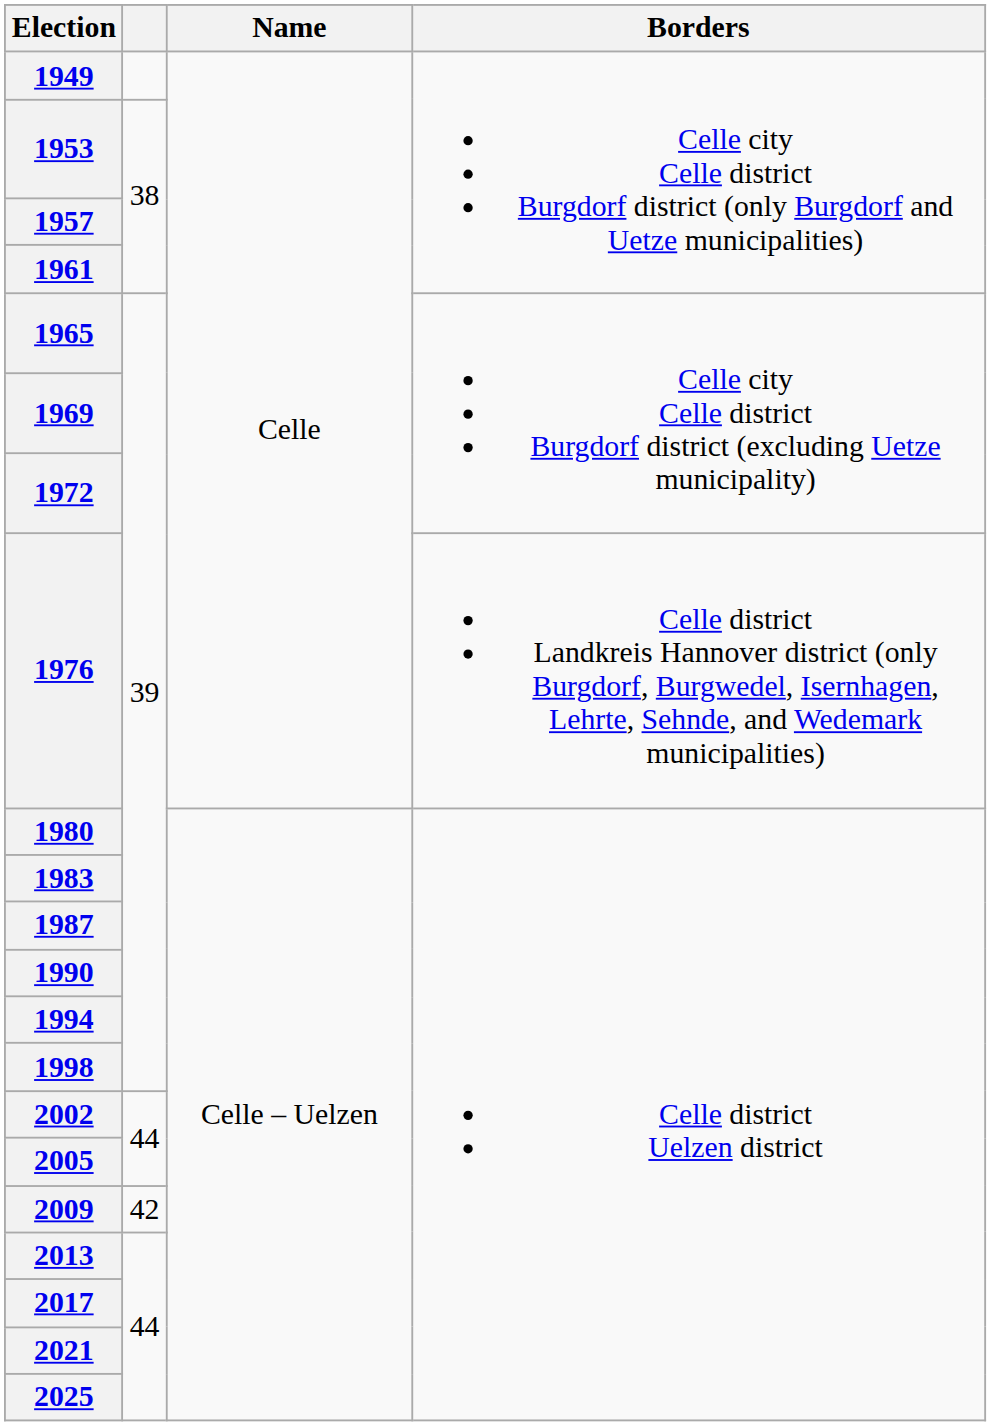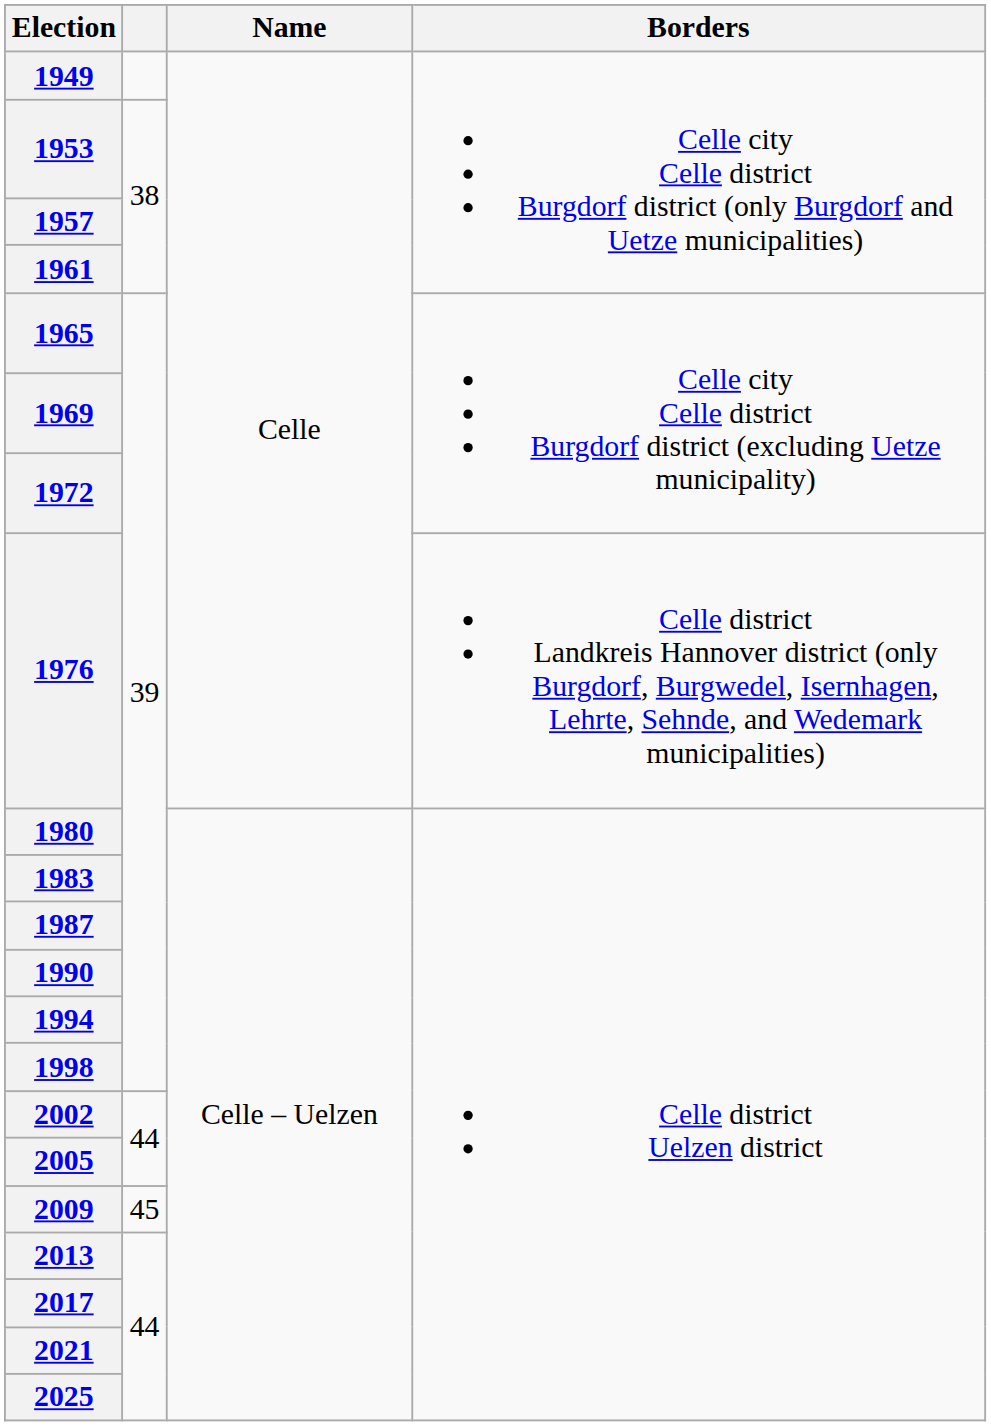(145, 1208) 42 -> (145, 1208) 45
